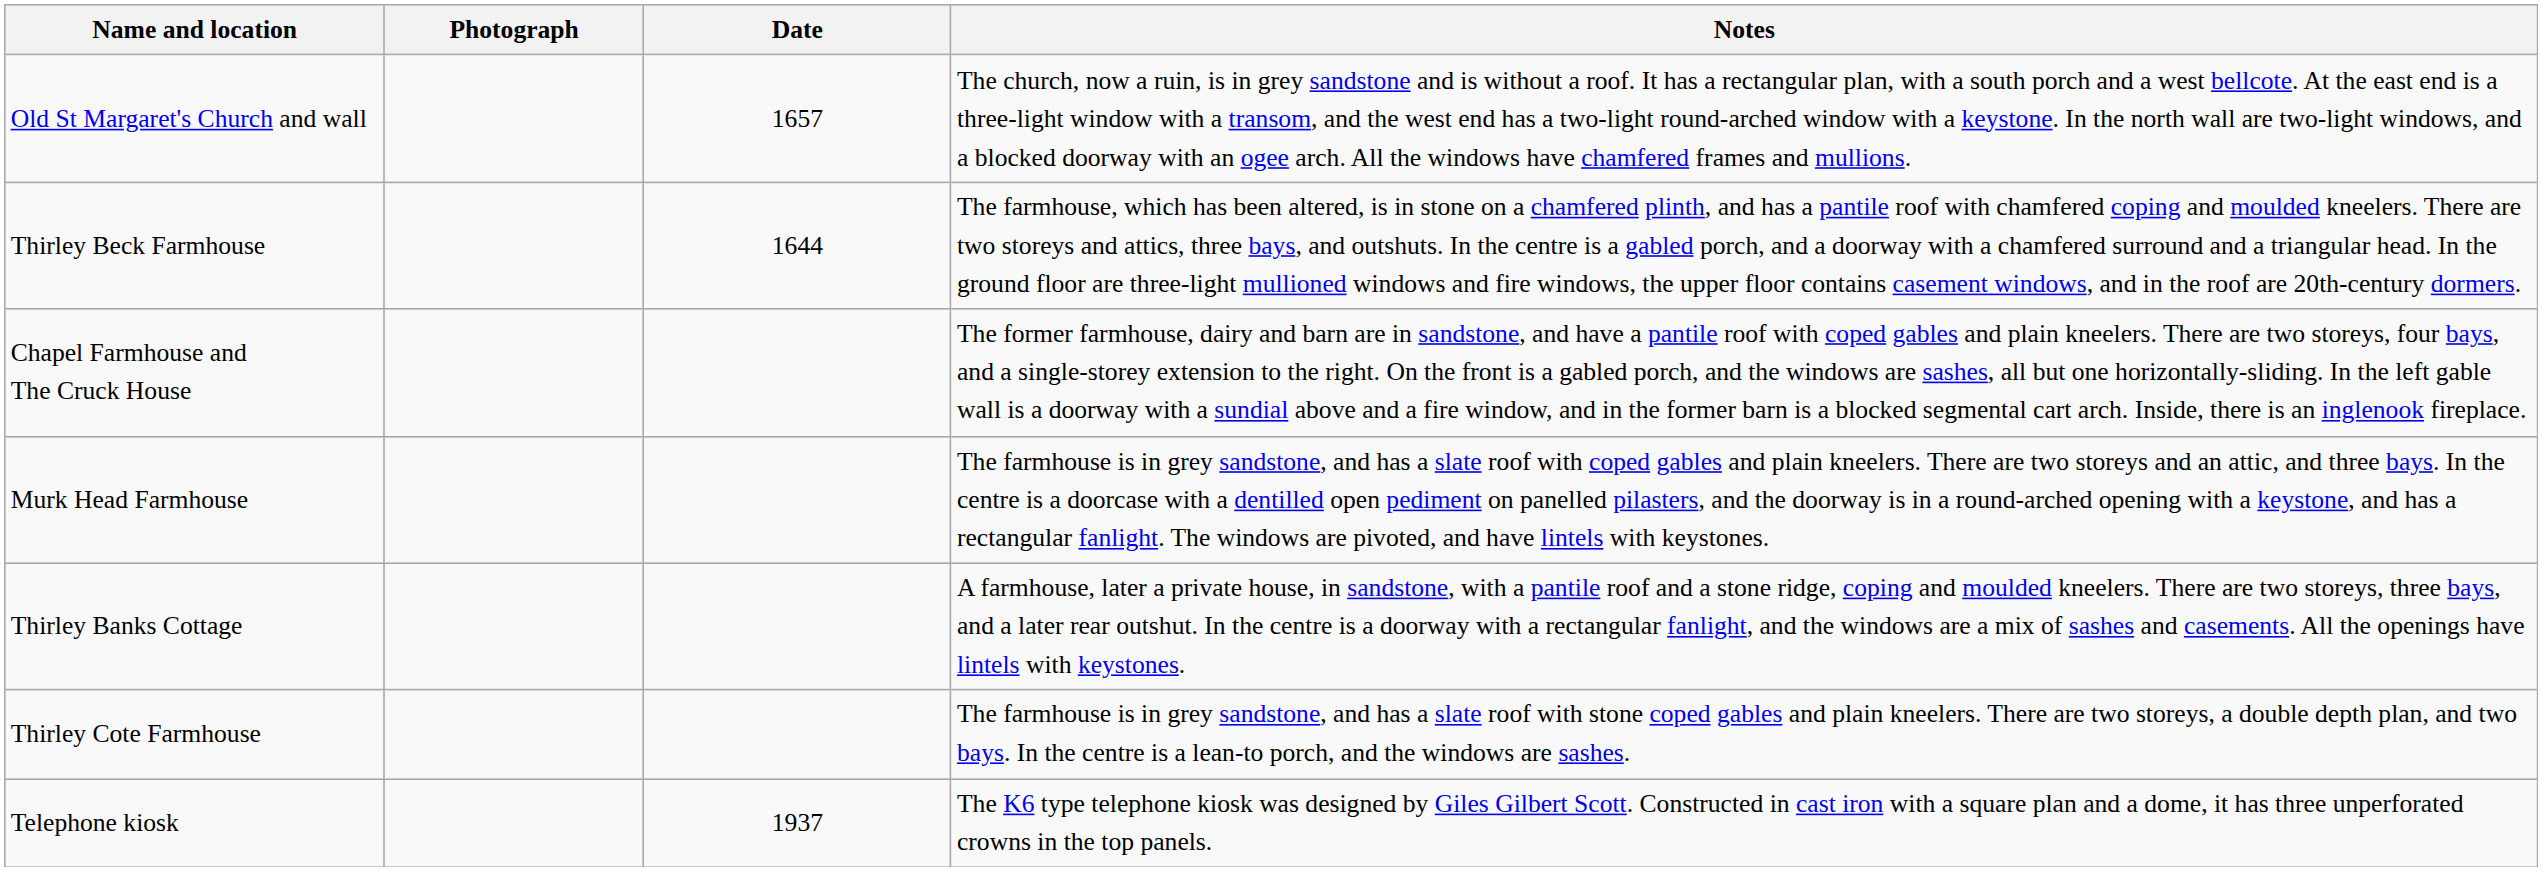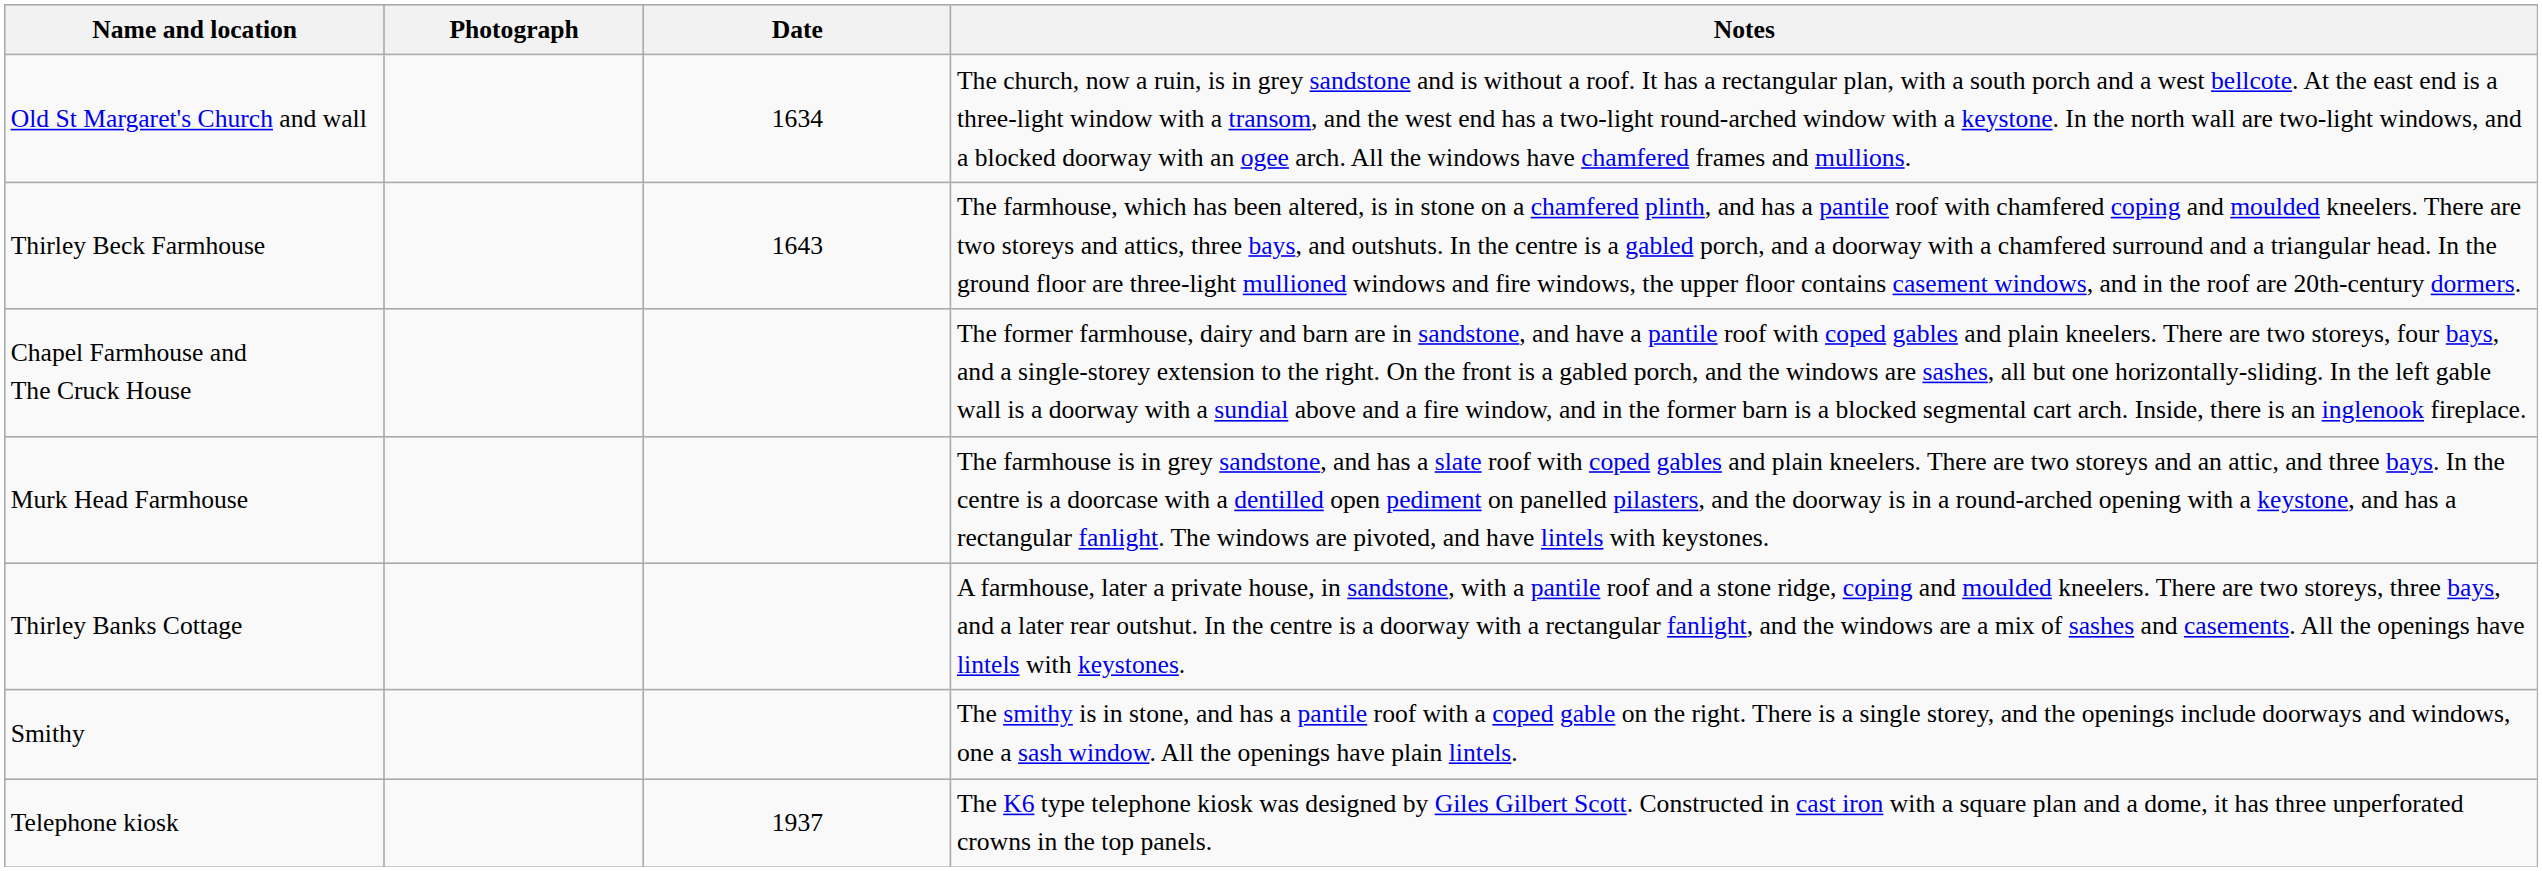(797, 118) 1657 -> (797, 118) 1634
(797, 245) 1644 -> (797, 245) 1643
- row: (136, 734)
+ row: (48, 734)
